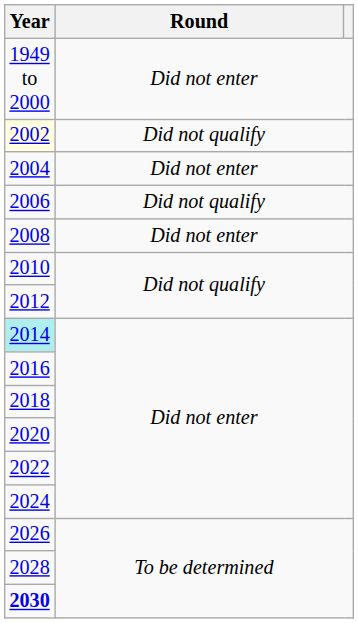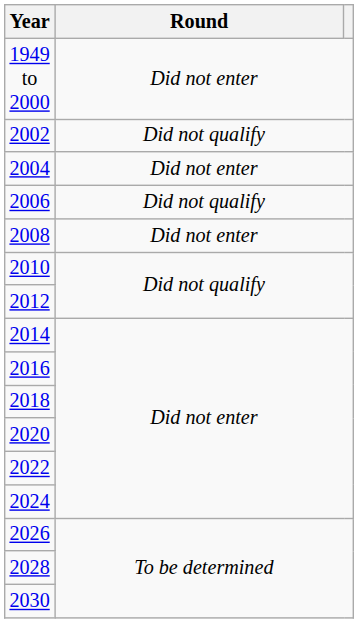(30, 135) lightyellow background -> (30, 135) no background
(30, 335) paleturquoise background -> (30, 335) no background
(30, 601) bold -> (30, 601) normal
